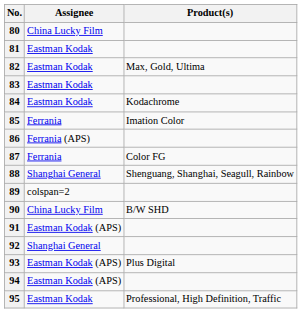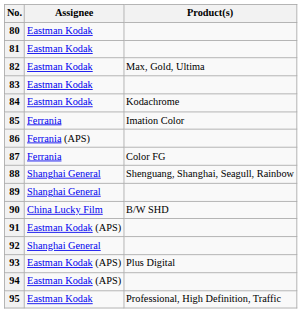(65, 31) China Lucky Film -> (60, 31) Eastman Kodak
(48, 192) colspan=2 -> (64, 192) Shanghai General
